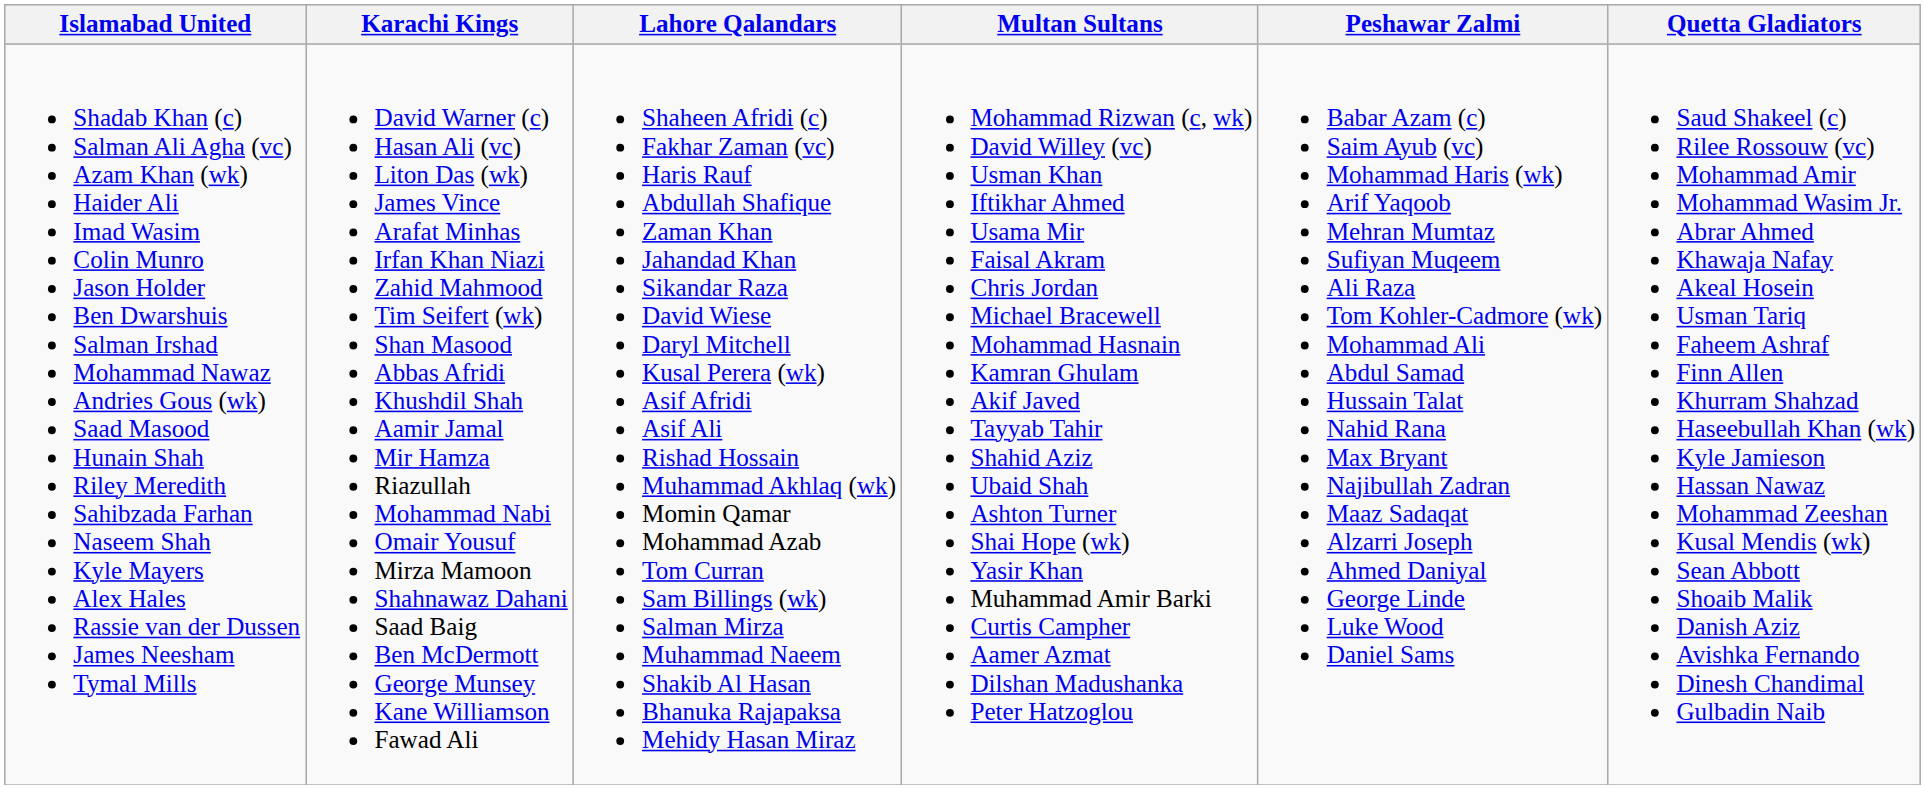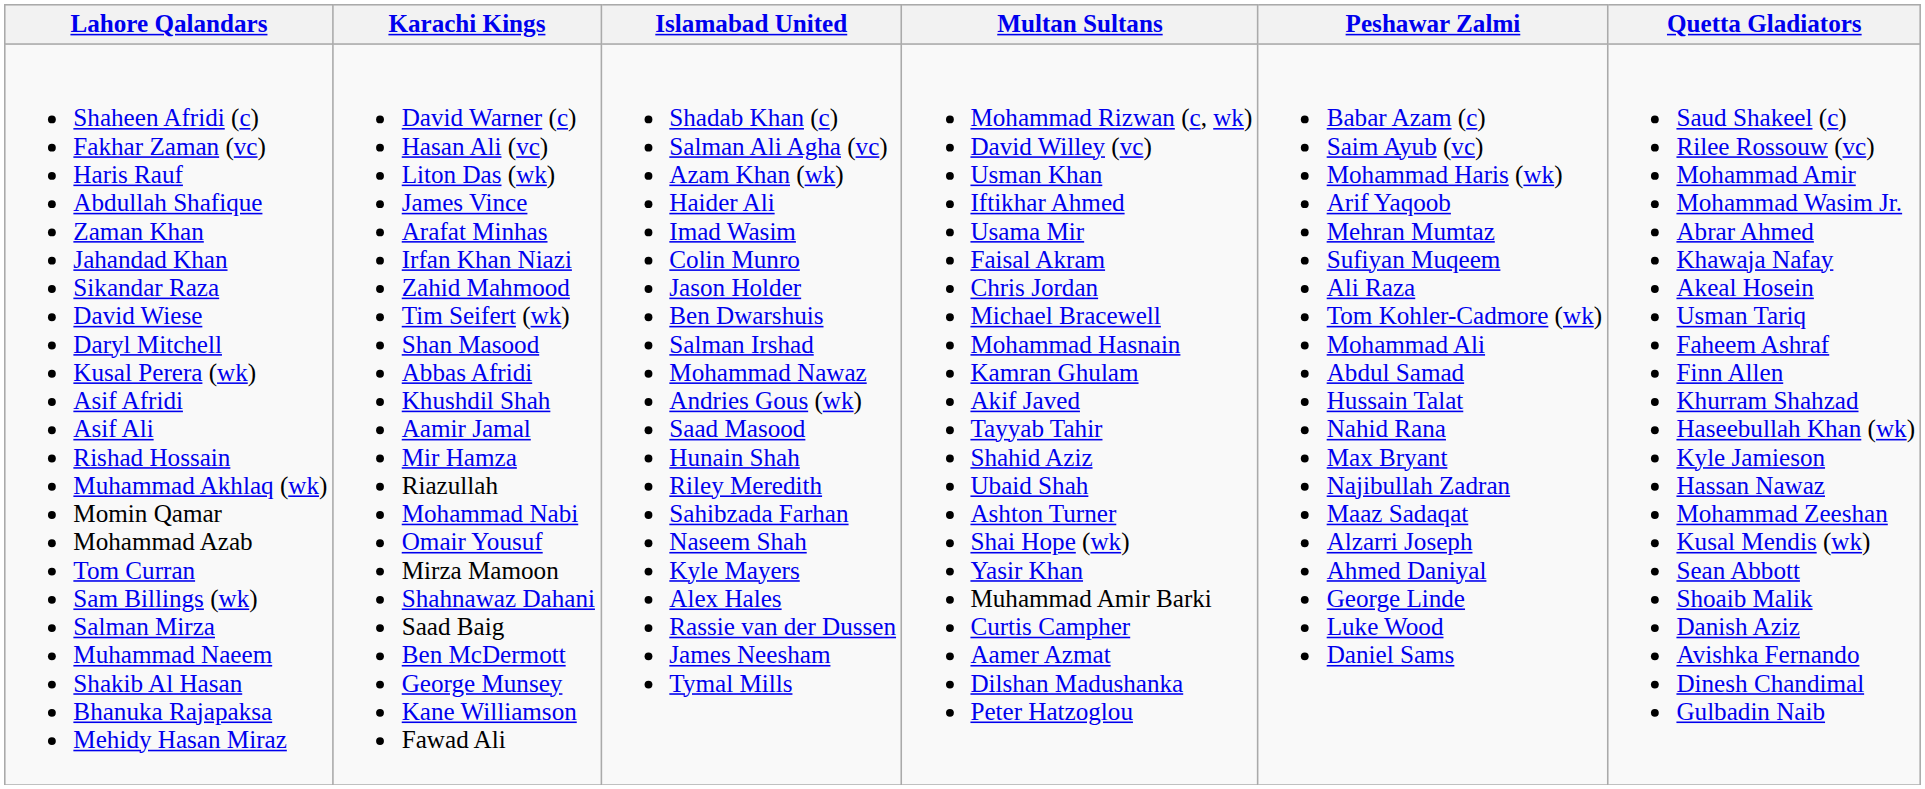columns swapped: (155, 24) <-> (738, 24)
